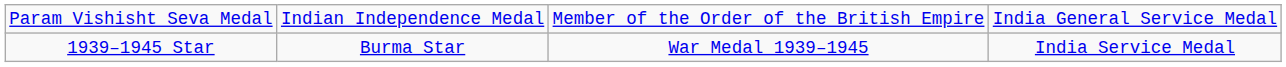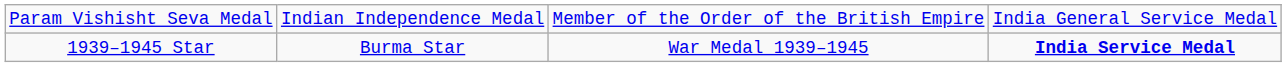(1135, 48) normal -> (1135, 48) bold
